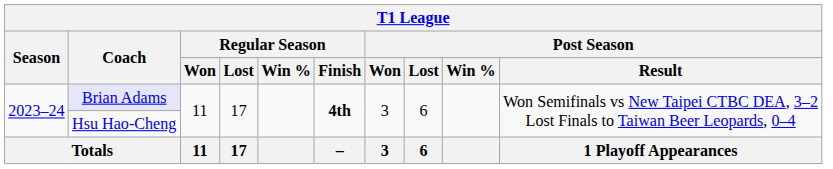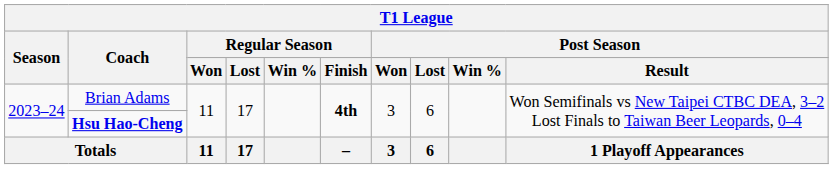(124, 97) lavender background -> (127, 97) no background
(124, 124) normal -> (127, 124) bold
